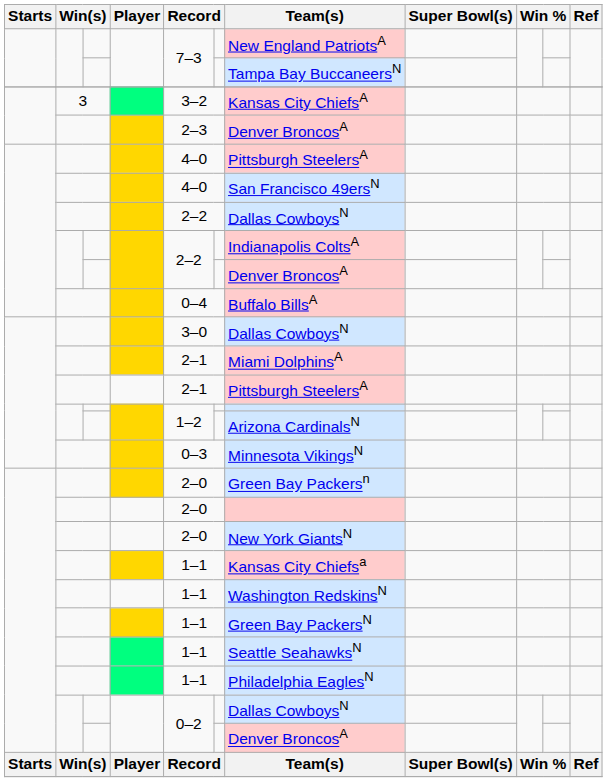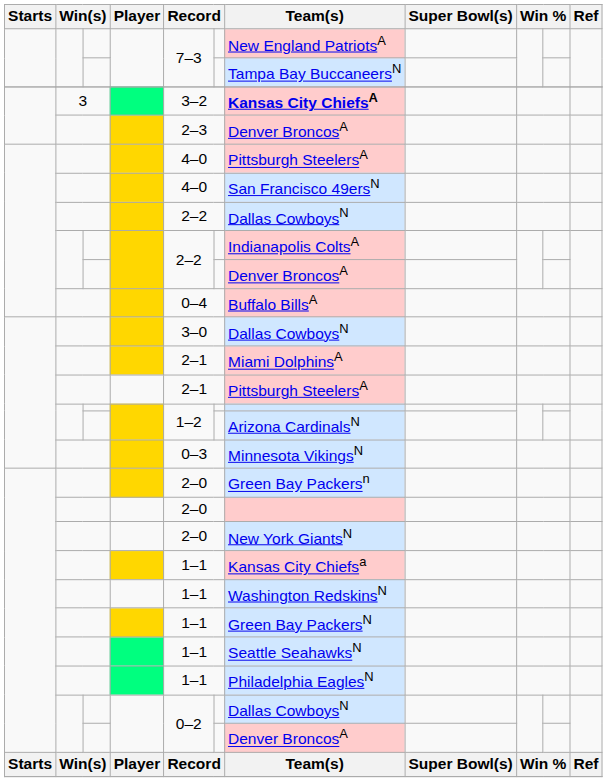(298, 101) normal -> (303, 101) bold
